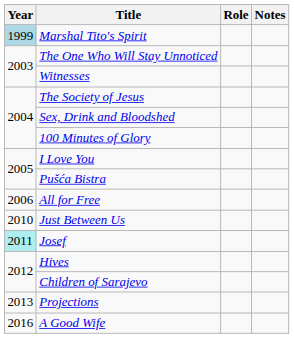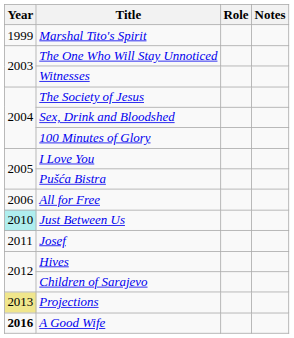(20, 35) lightblue background -> (20, 35) no background
(20, 220) no background -> (20, 220) paleturquoise background
(20, 240) paleturquoise background -> (20, 240) no background
(20, 302) no background -> (20, 302) khaki background
(20, 323) normal -> (20, 323) bold
